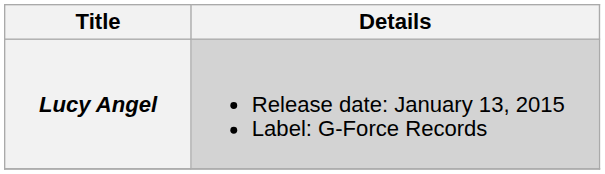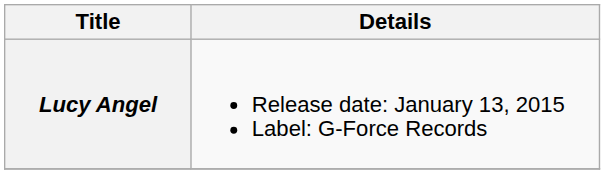(395, 117) lightgrey background -> (395, 117) no background
